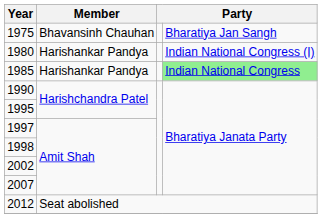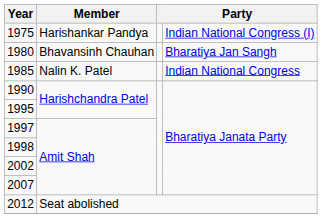(97, 33) Bhavansinh Chauhan -> (94, 33) Harishankar Pandya
(221, 33) Bharatiya Jan Sangh -> (240, 33) Indian National Congress (I)
(94, 52) Harishankar Pandya -> (97, 52) Bhavansinh Chauhan
(240, 52) Indian National Congress (I) -> (221, 52) Bharatiya Jan Sangh
(94, 71) Harishankar Pandya -> (76, 71) Nalin K. Patel
(233, 71) lightgreen background -> (233, 71) no background
